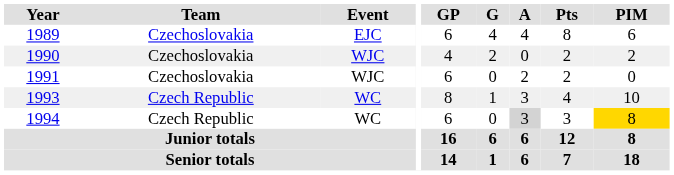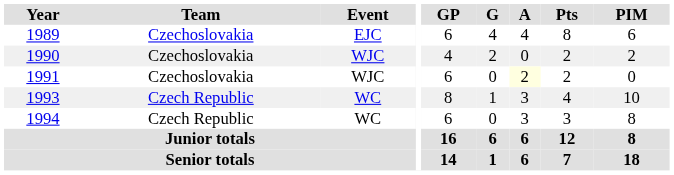(525, 76) no background -> (525, 76) lightyellow background
(525, 118) lightgrey background -> (525, 118) no background
(632, 118) gold background -> (632, 118) no background
